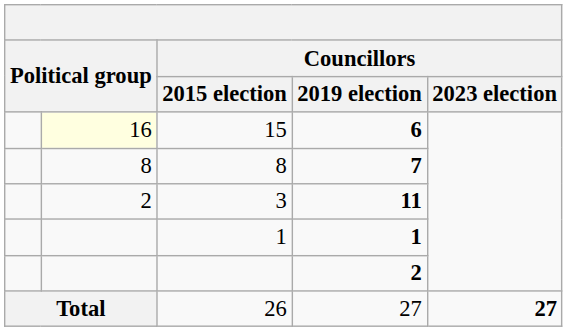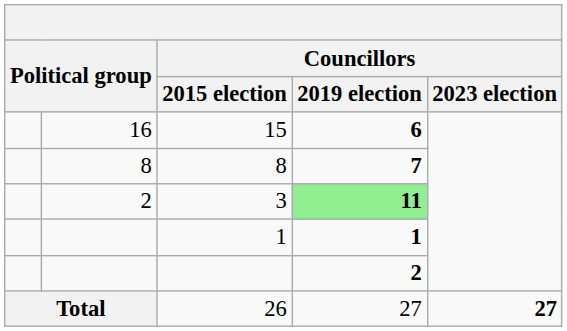(140, 129) lightyellow background -> (140, 129) no background
(411, 201) no background -> (411, 201) lightgreen background
